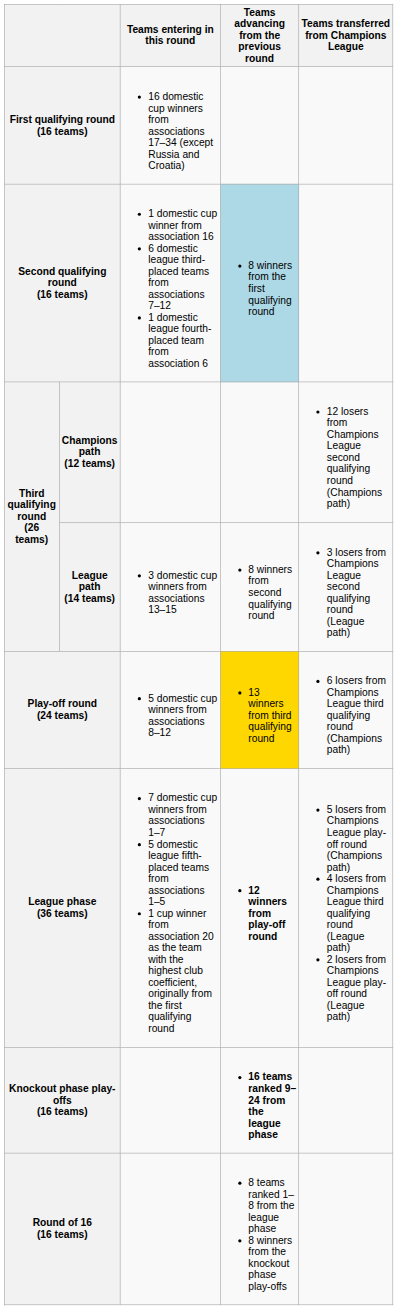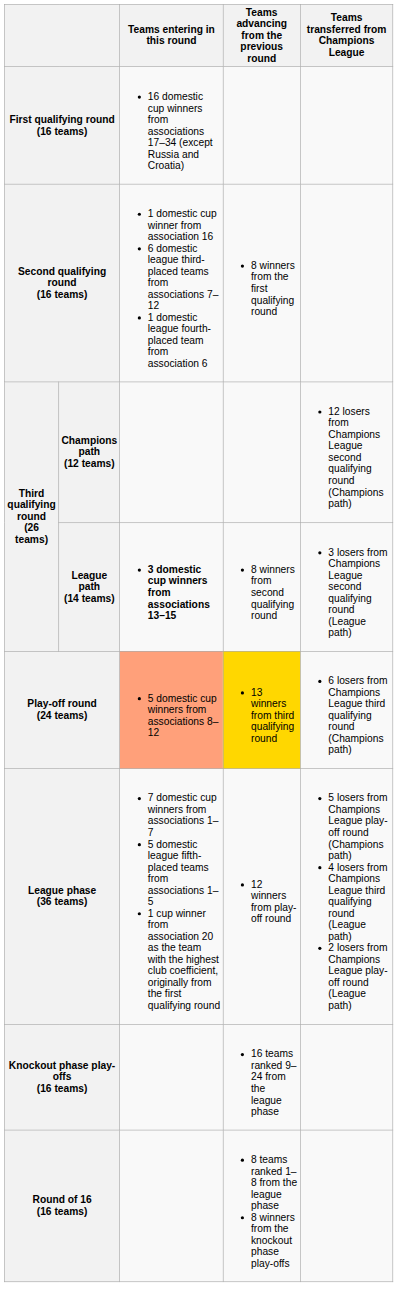(260, 289) lightblue background -> (262, 289) no background
(170, 593) normal -> (171, 593) bold
(170, 716) no background -> (171, 716) lightsalmon background
(260, 914) bold -> (262, 902) normal
(260, 1106) bold -> (262, 1083) normal
